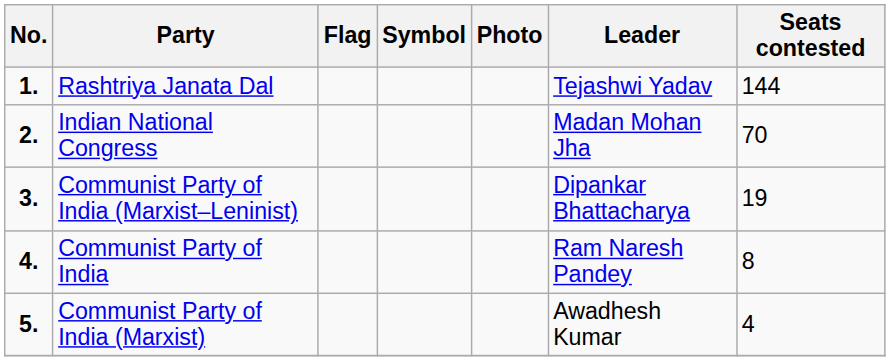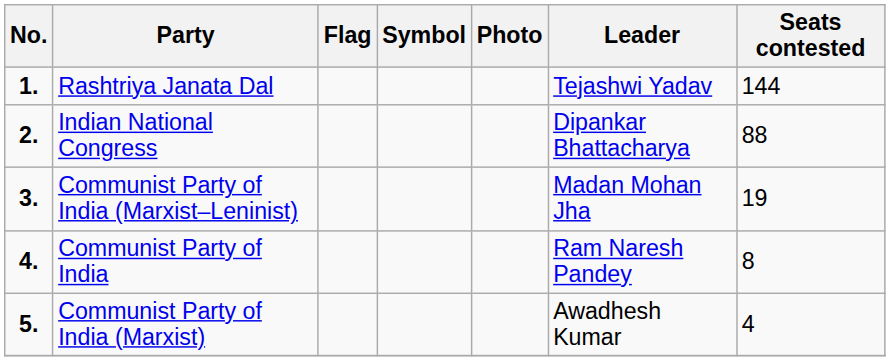(627, 135) Madan Mohan Jha -> (621, 135) Dipankar Bhattacharya
(755, 135) 70 -> (755, 135) 88
(621, 198) Dipankar Bhattacharya -> (627, 198) Madan Mohan Jha
